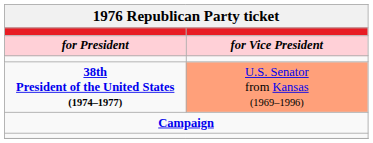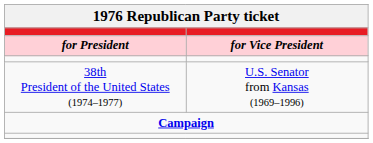(95, 87) bold -> (95, 87) normal
(277, 87) lightsalmon background -> (277, 87) no background
